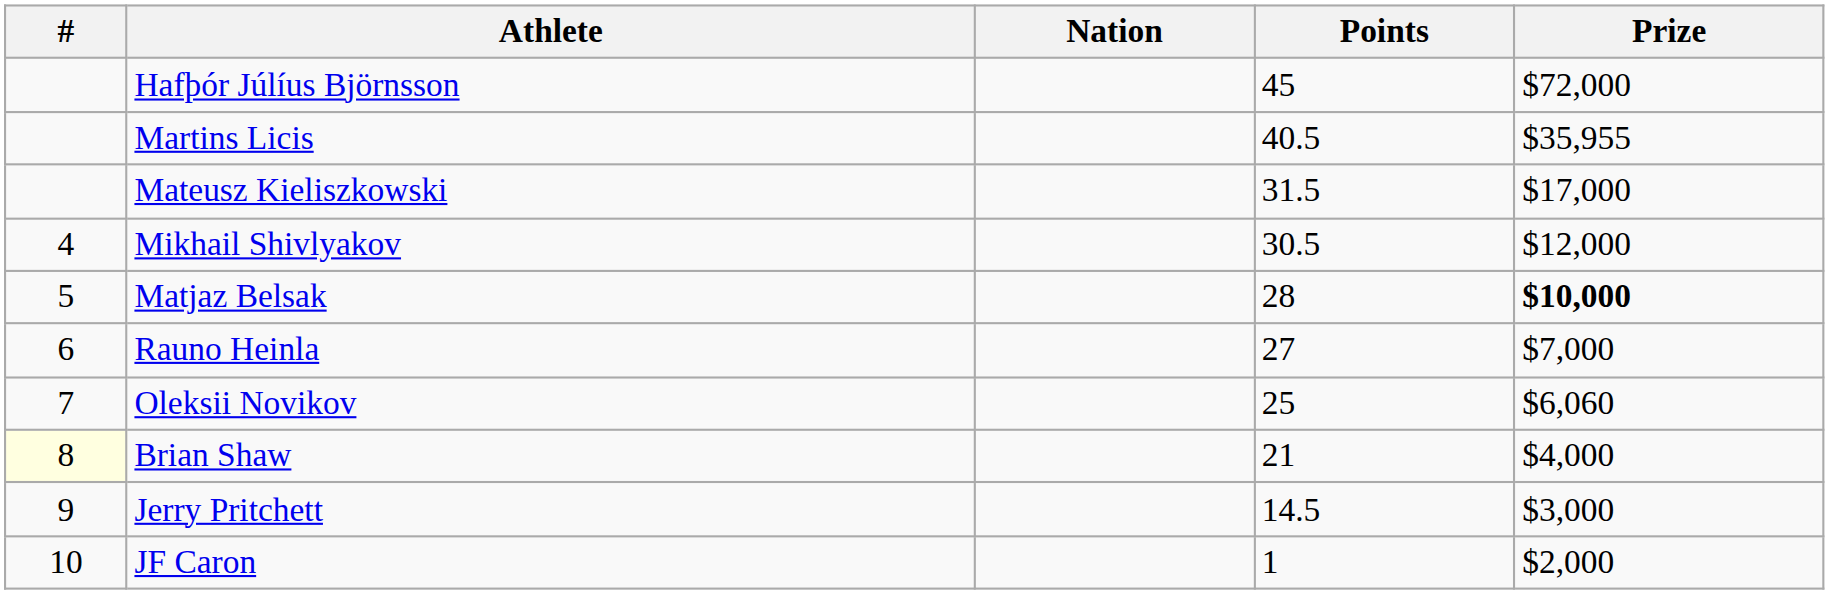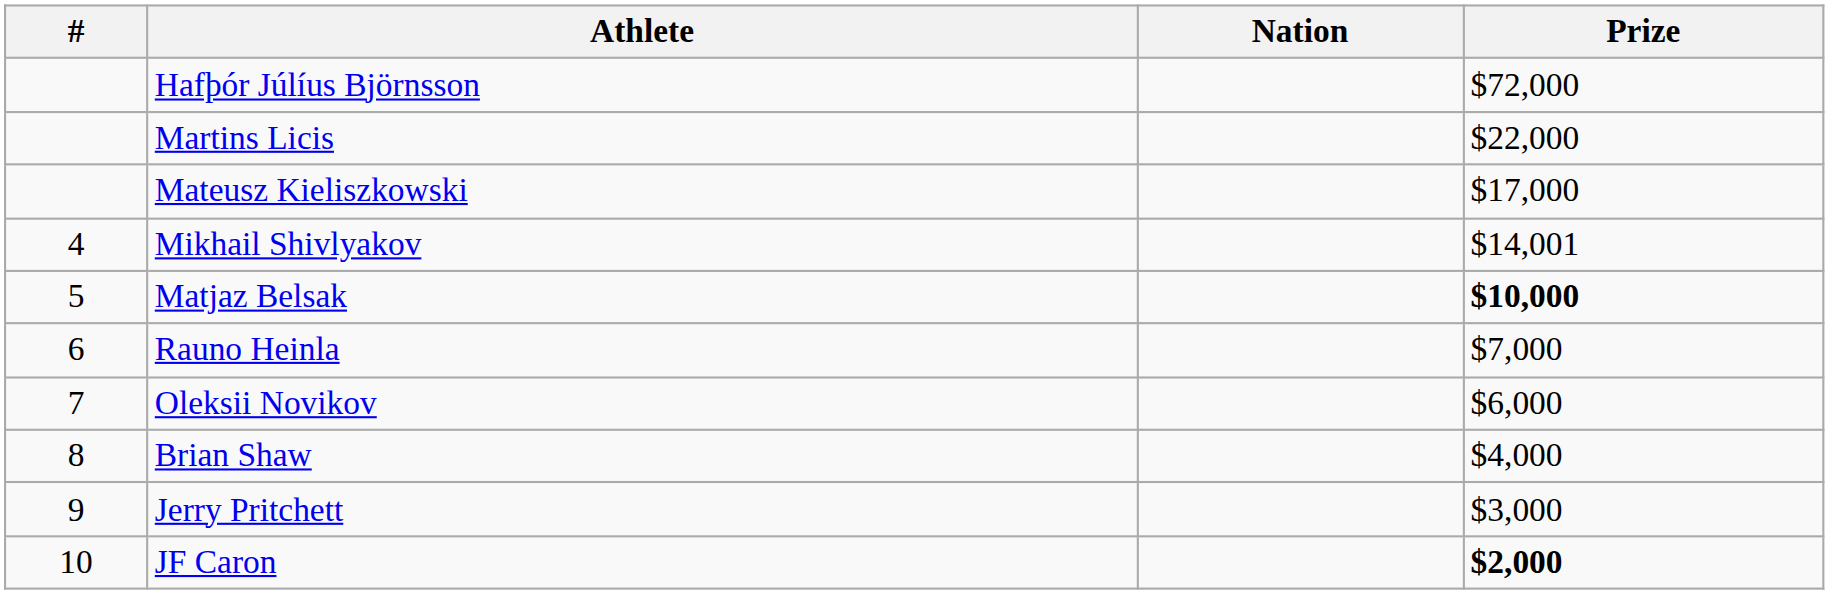- column: (1384, 31)
(1577, 137) $35,955 -> (1525, 137) $22,000
(1577, 243) $12,000 -> (1525, 243) $14,001
(1568, 402) $6,060 -> (1517, 402) $6,000
(66, 455) lightyellow background -> (76, 455) no background
(1568, 561) normal -> (1517, 561) bold
